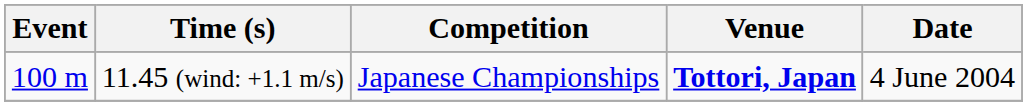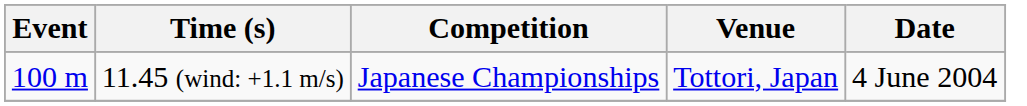(765, 76) bold -> (756, 76) normal
